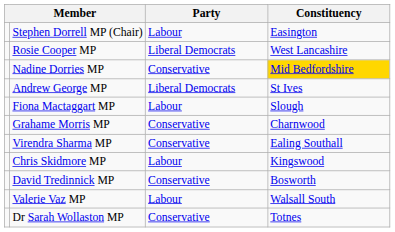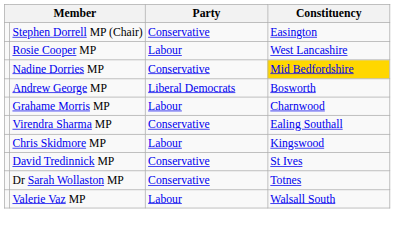(165, 32) Labour -> (179, 32) Conservative
(192, 50) Liberal Democrats -> (165, 50) Labour
(286, 87) St Ives -> (293, 87) Bosworth
- row: (64, 106)
(179, 124) Conservative -> (165, 106) Labour
(293, 180) Bosworth -> (286, 161) St Ives
rows swapped: (49, 198) <-> (68, 217)
